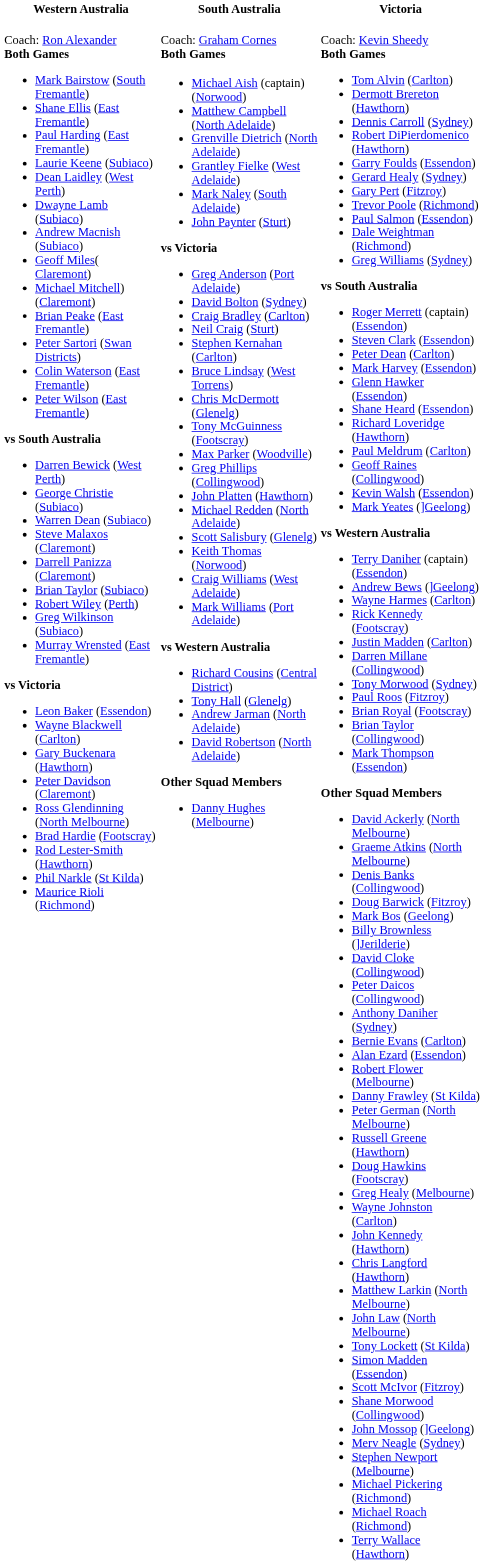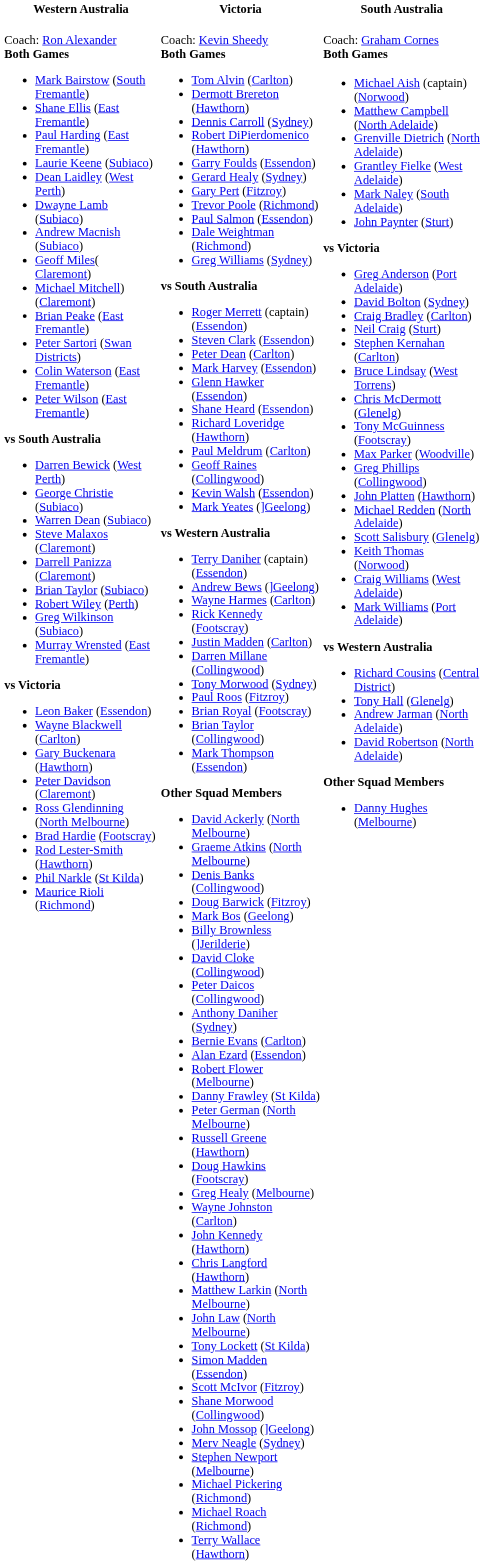columns swapped: (239, 9) <-> (401, 9)
